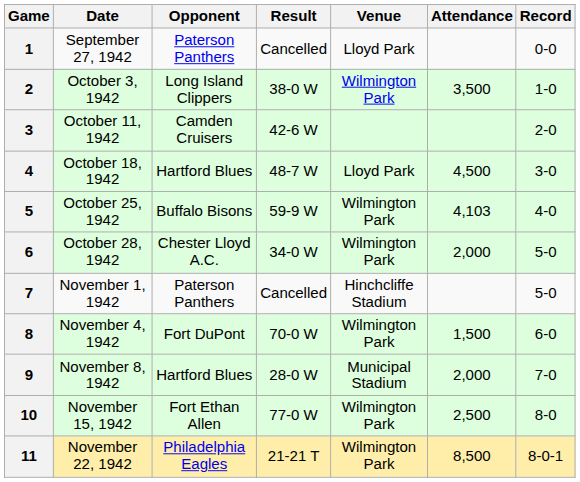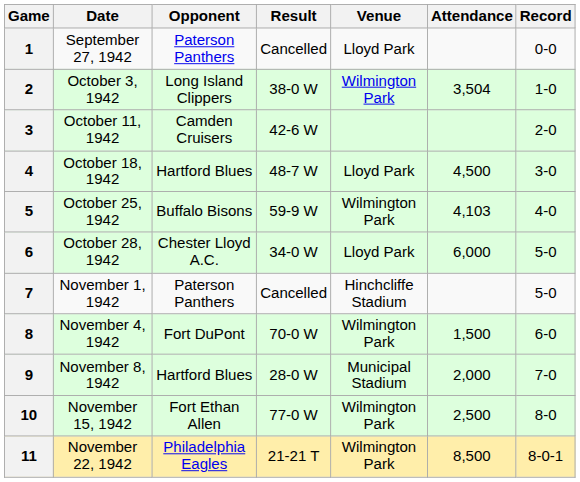(472, 89) 3,500 -> (472, 89) 3,504
(379, 252) Wilmington Park -> (379, 252) Lloyd Park
(472, 252) 2,000 -> (472, 252) 6,000
